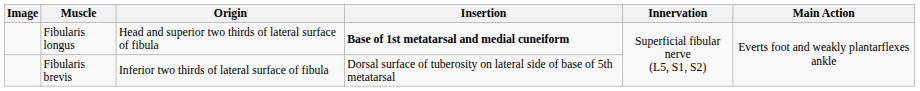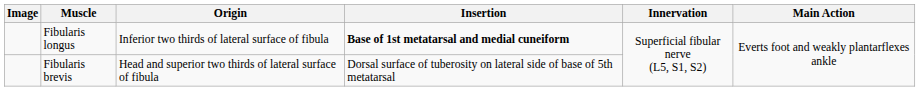(227, 38) Head and superior two thirds of lateral surface of fibula -> (224, 38) Inferior two thirds of lateral surface of fibula
(224, 70) Inferior two thirds of lateral surface of fibula -> (227, 70) Head and superior two thirds of lateral surface of fibula
